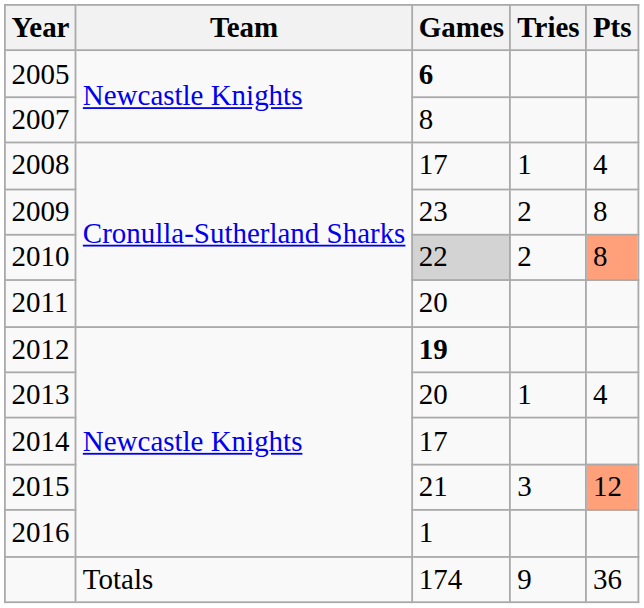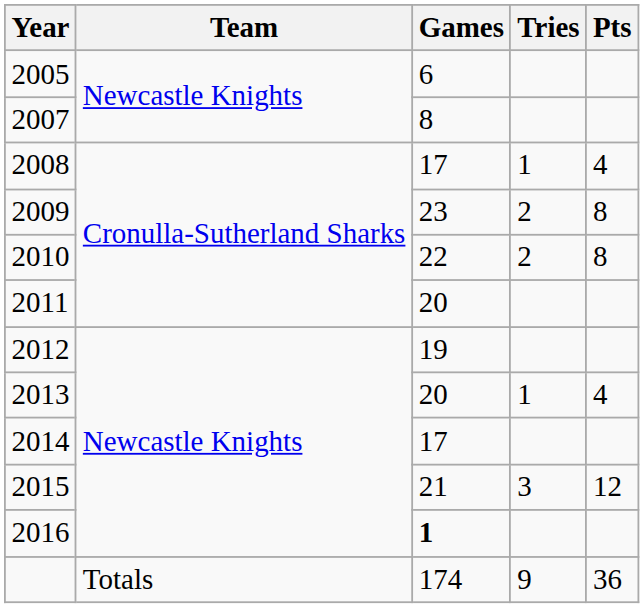(426, 73) bold -> (426, 73) normal
(433, 257) lightgrey background -> (433, 257) no background
(600, 257) lightsalmon background -> (600, 257) no background
(433, 348) bold -> (433, 348) normal
(607, 486) lightsalmon background -> (607, 486) no background
(426, 532) normal -> (426, 532) bold
